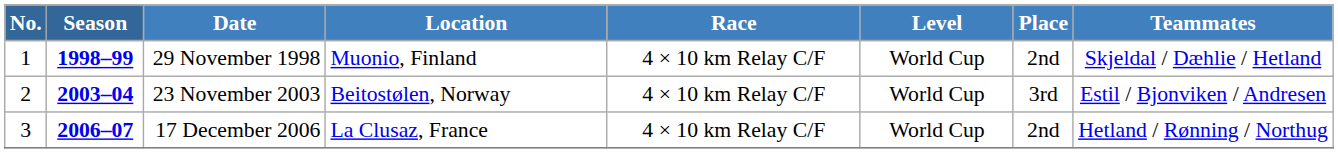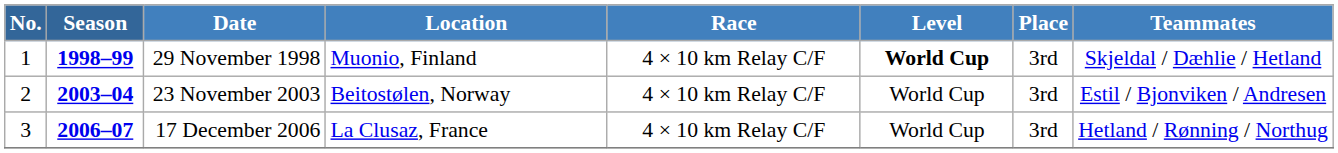(937, 58) normal -> (937, 58) bold
(1043, 58) 2nd -> (1043, 58) 3rd
(1043, 130) 2nd -> (1043, 130) 3rd
